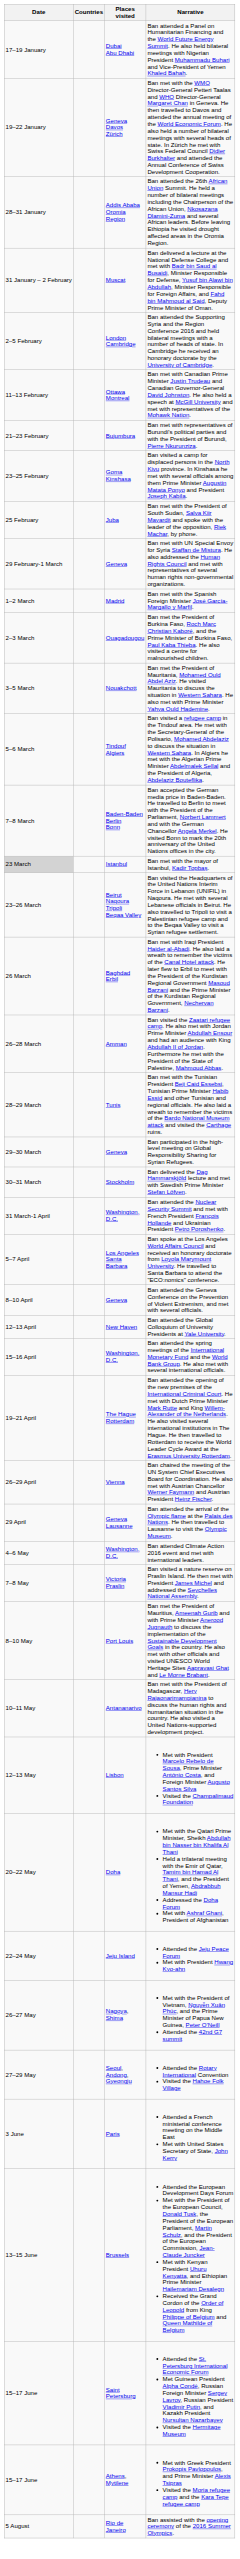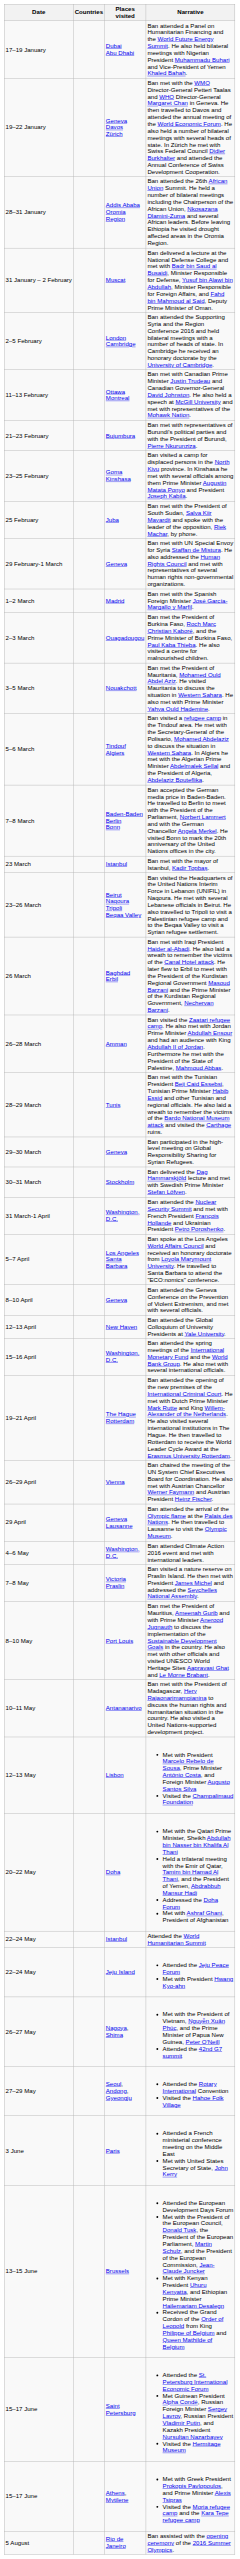(18, 864) lightgrey background -> (18, 864) no background
+ row: (177, 1939)
